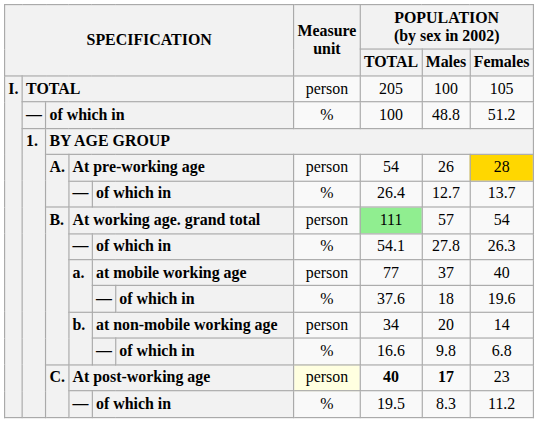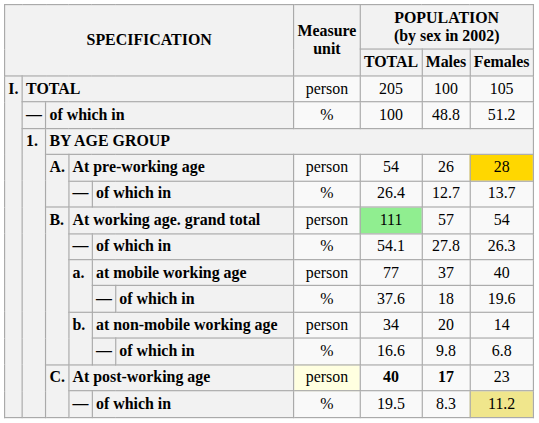(502, 403) no background -> (502, 403) khaki background
